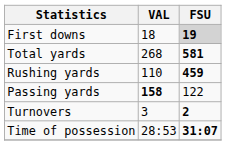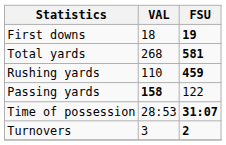(189, 34) lightgrey background -> (189, 34) no background
rows swapped: (39, 111) <-> (71, 131)
